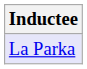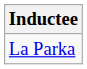(42, 48) lavender background -> (42, 48) no background
